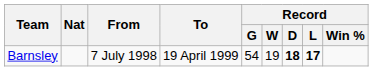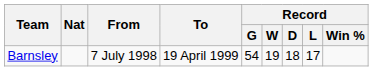(293, 55) bold -> (293, 55) normal
(313, 55) bold -> (313, 55) normal
